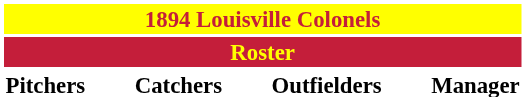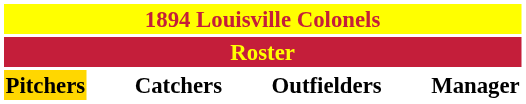(45, 84) no background -> (45, 84) gold background
